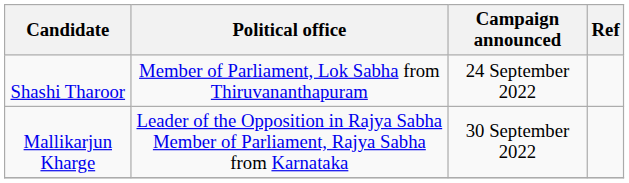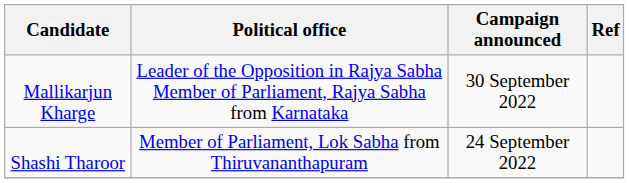rows swapped: (68, 91) <-> (68, 152)
